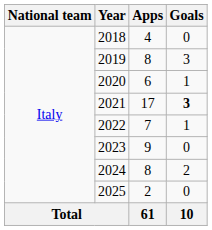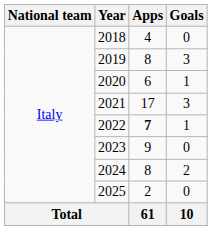(187, 103) bold -> (187, 103) normal
(148, 125) normal -> (148, 125) bold
